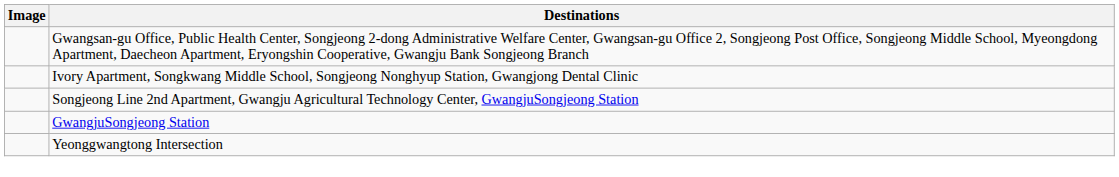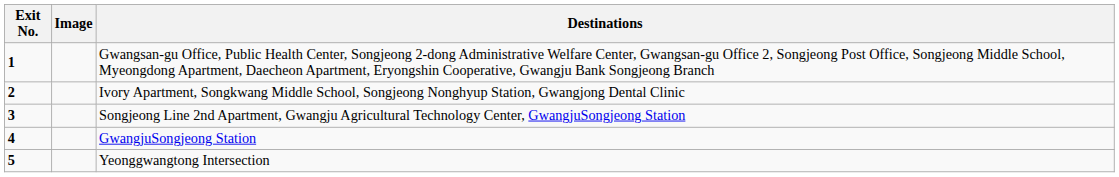+ column: (28, 23)
